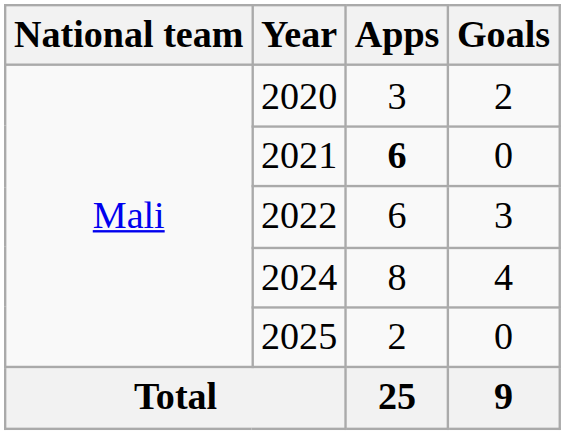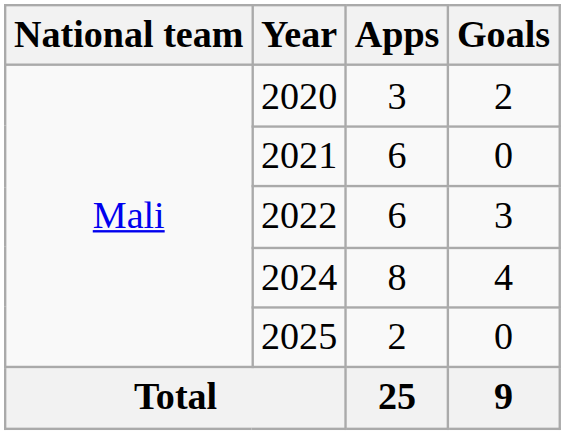(397, 155) bold -> (397, 155) normal
